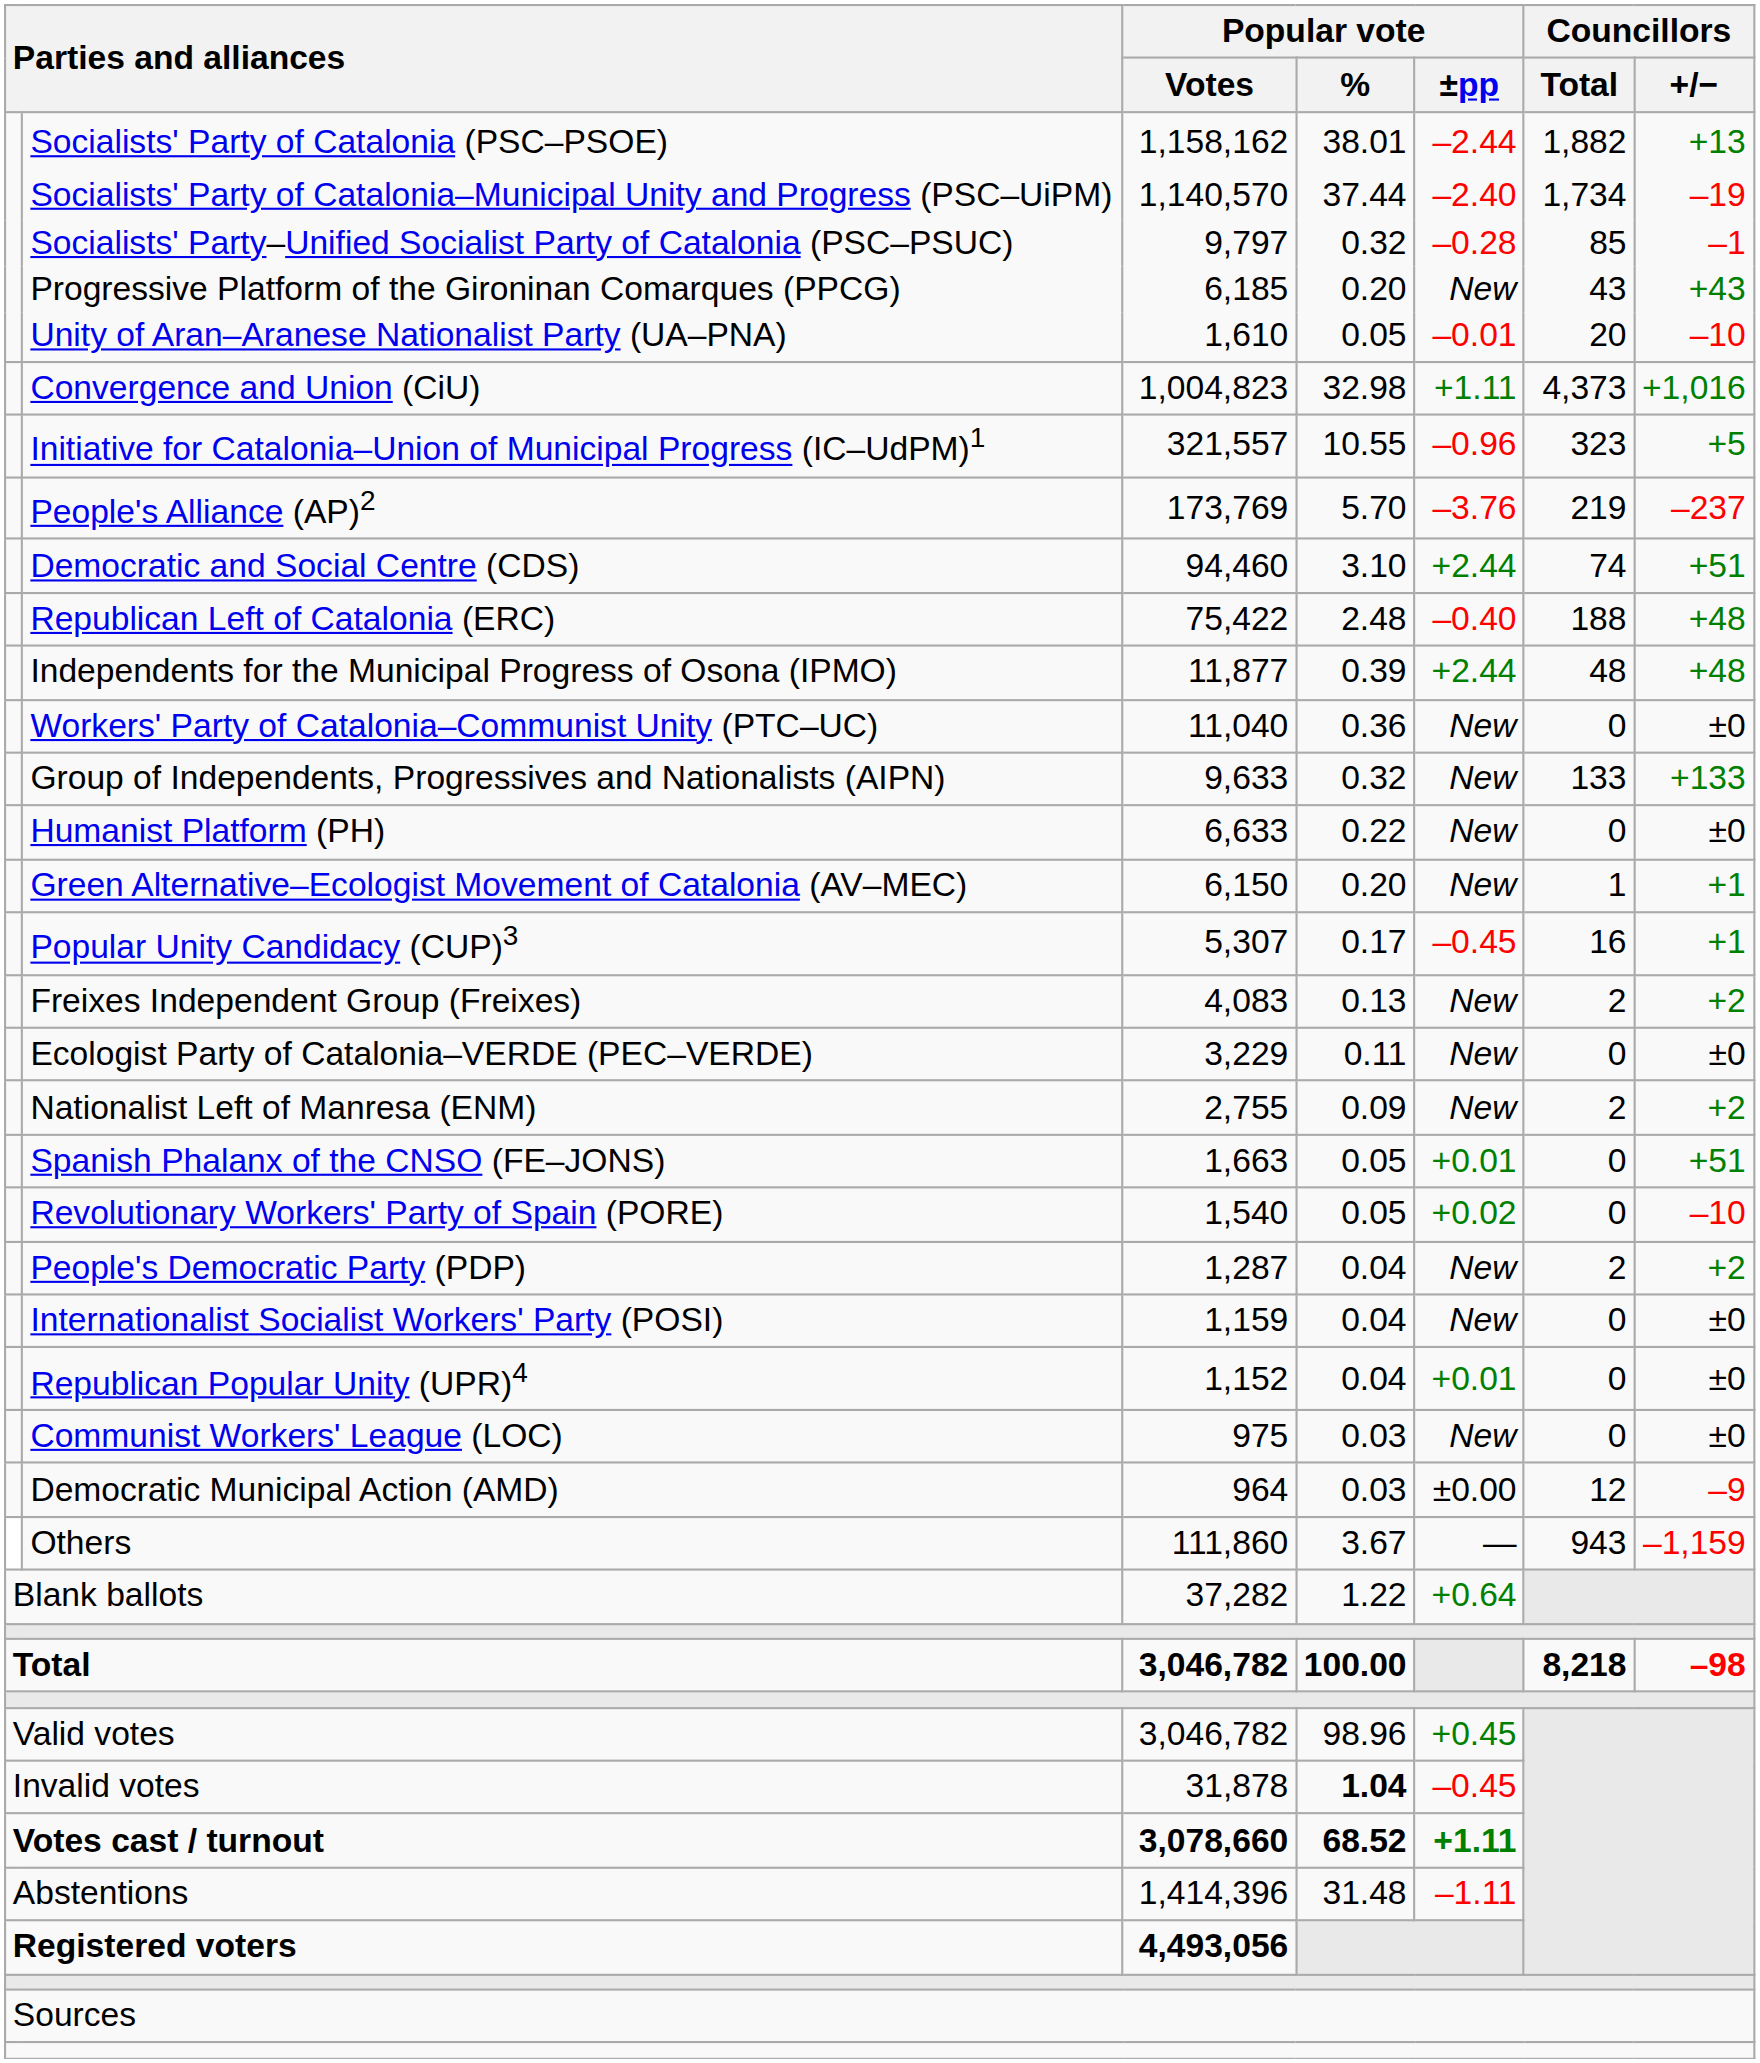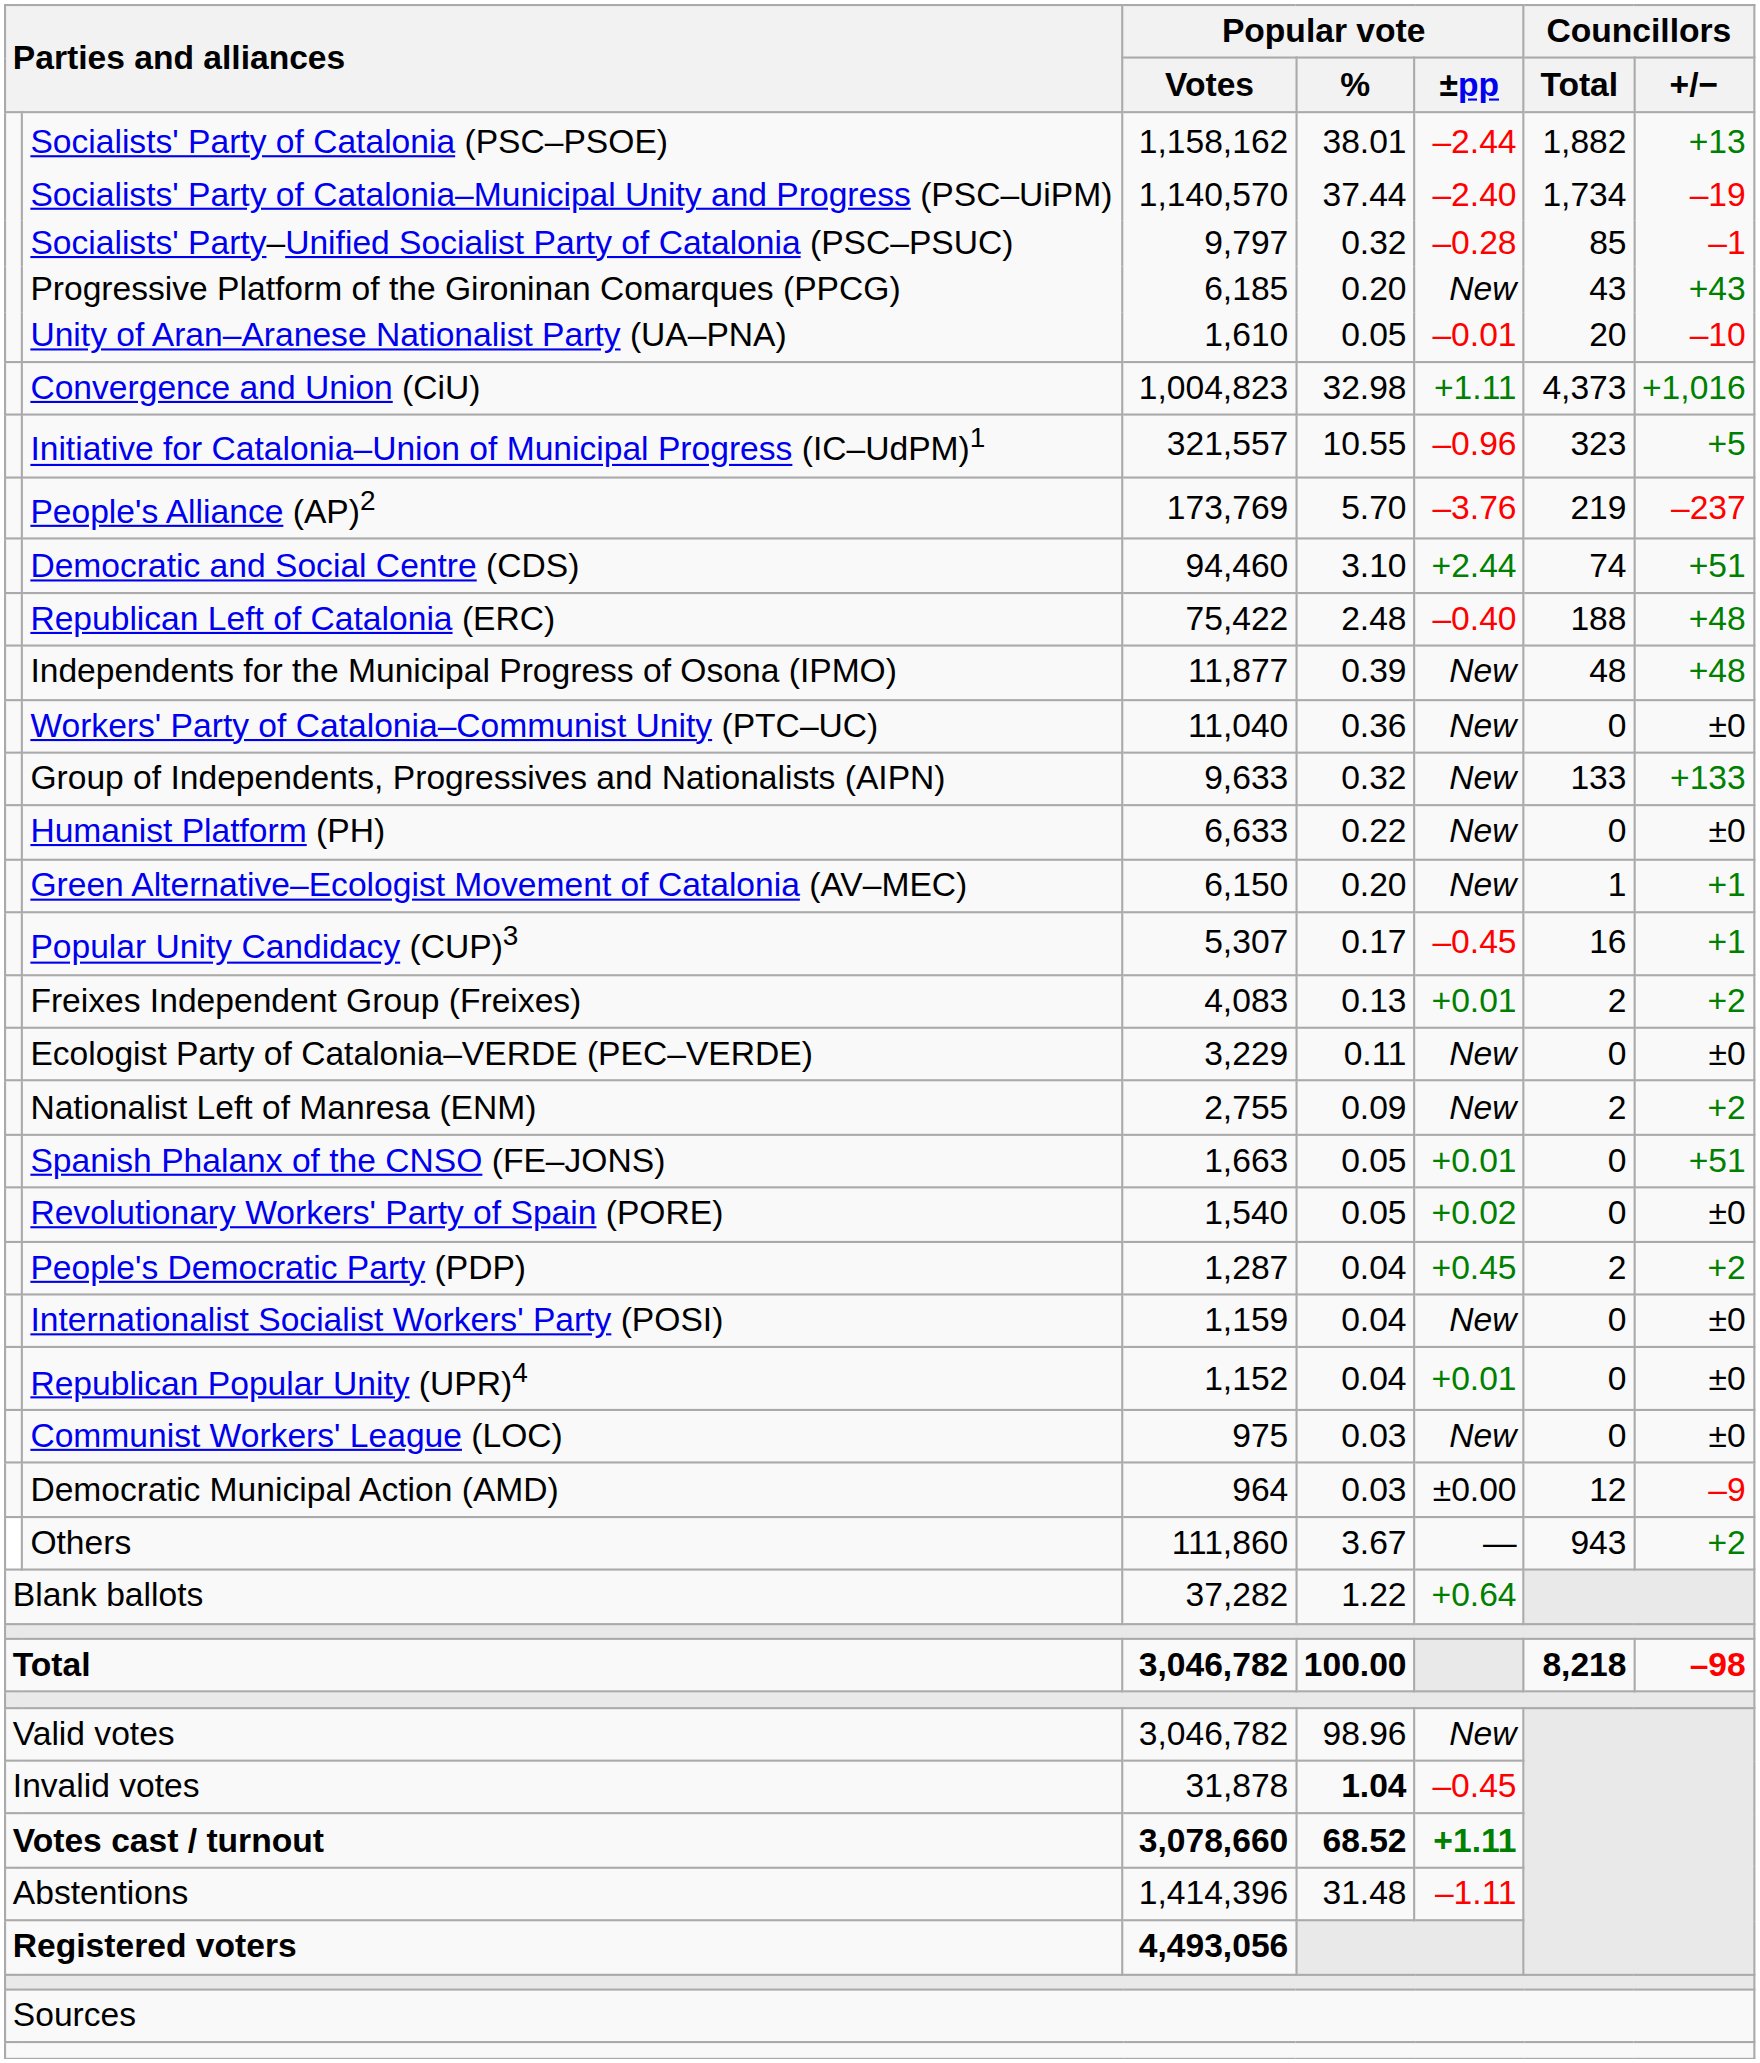(1474, 671) +2.44 -> (1483, 671) New
(1483, 1000) New -> (1474, 1000) +0.01
(1718, 1213) –10 -> (1727, 1213) ±0
(1483, 1267) New -> (1474, 1267) +0.45
(1694, 1542) –1,159 -> (1727, 1542) +2
(1474, 1733) +0.45 -> (1483, 1733) New
